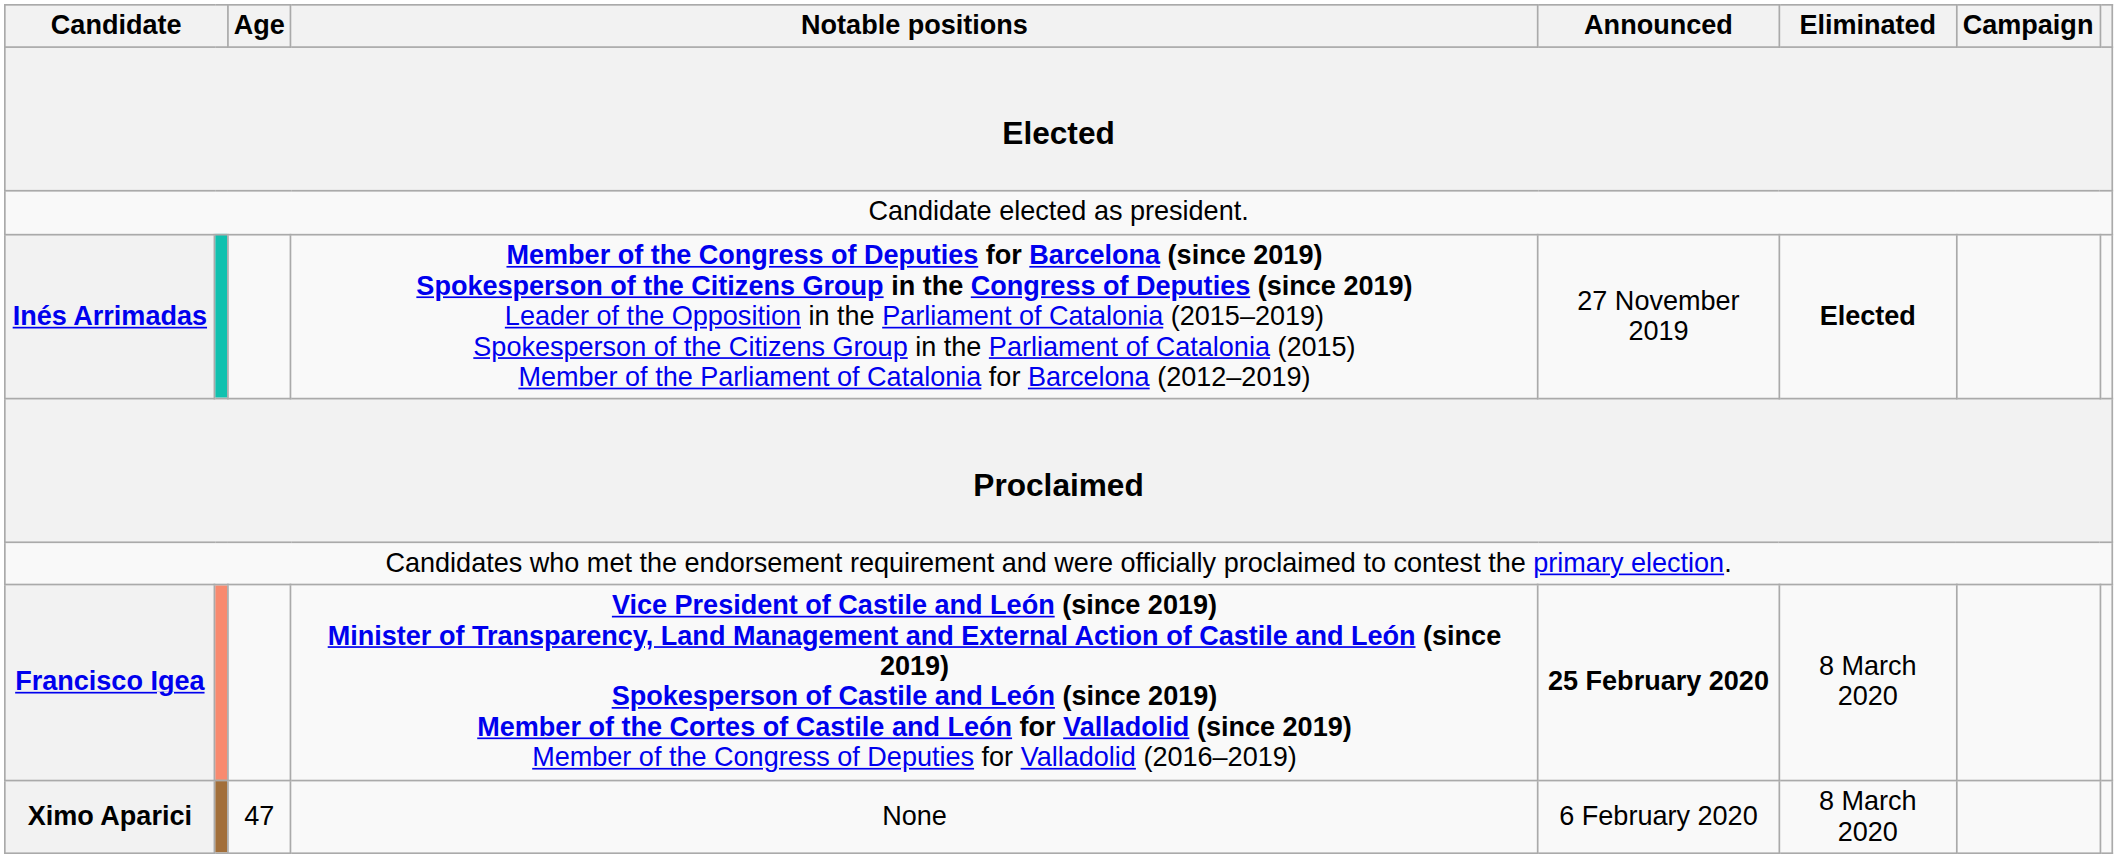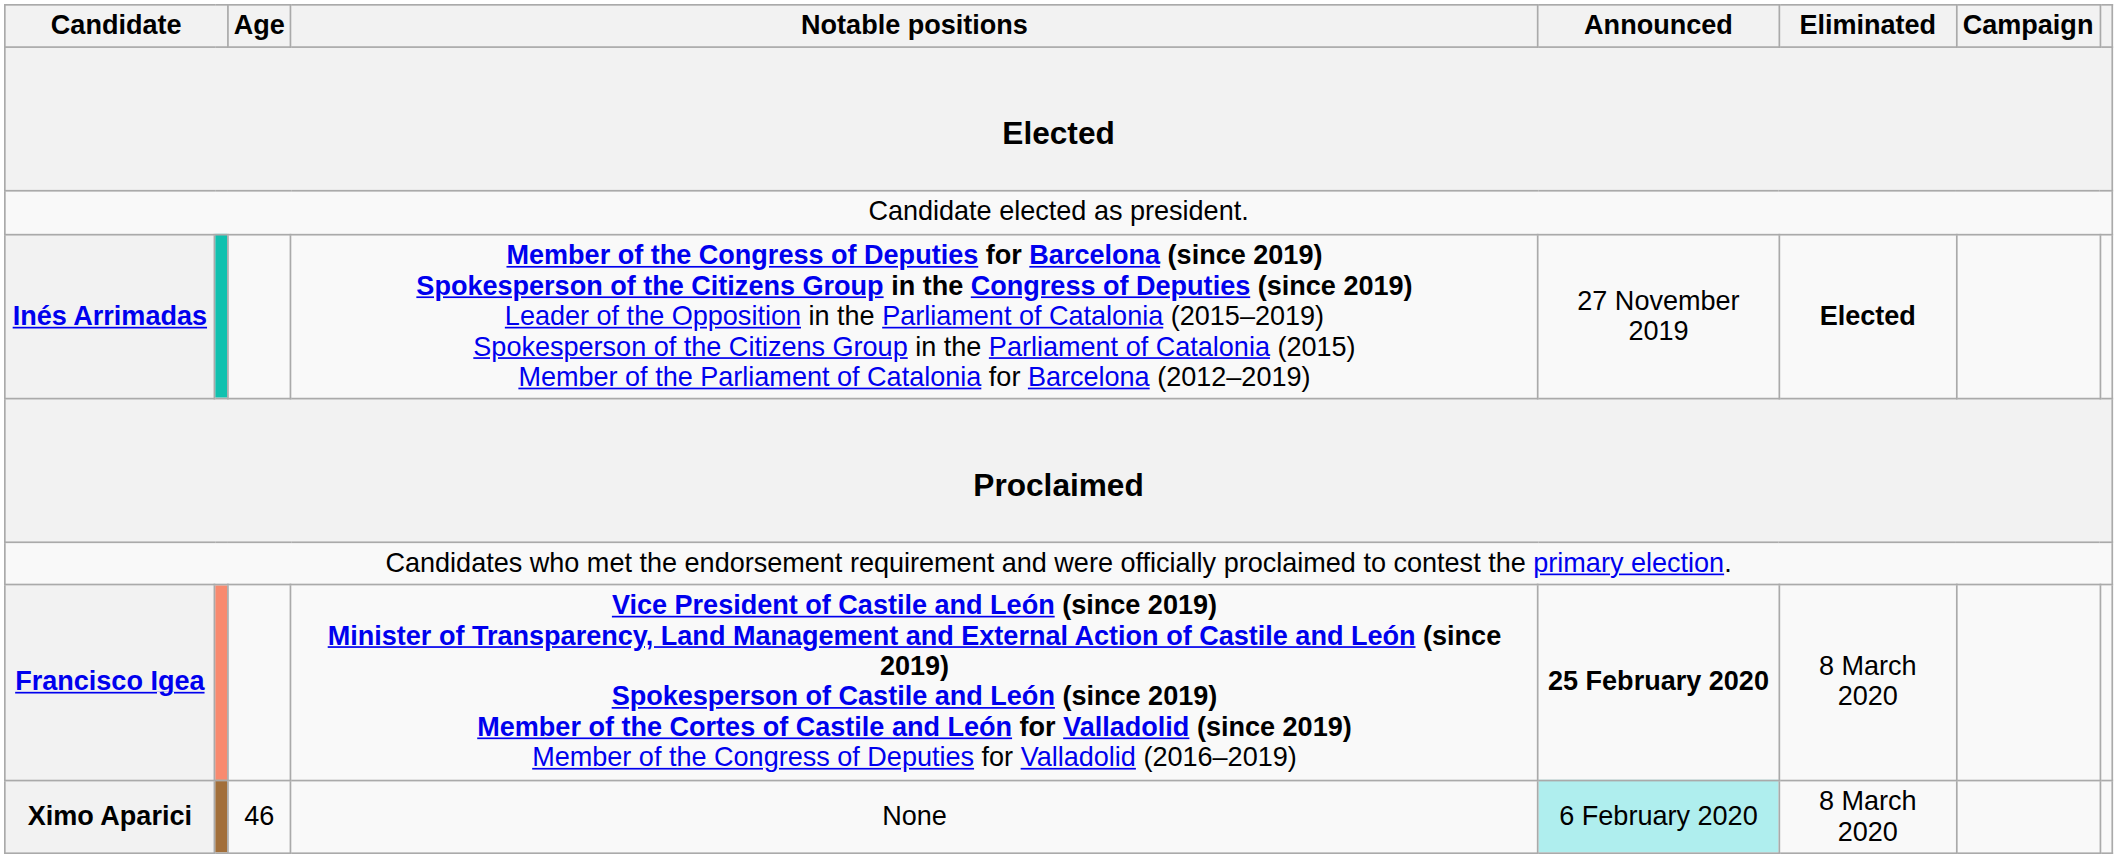(259, 816) 47 -> (259, 816) 46
(1658, 816) no background -> (1658, 816) paleturquoise background
